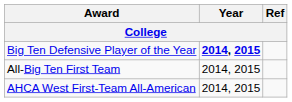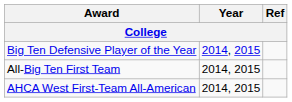(231, 50) bold -> (231, 50) normal
